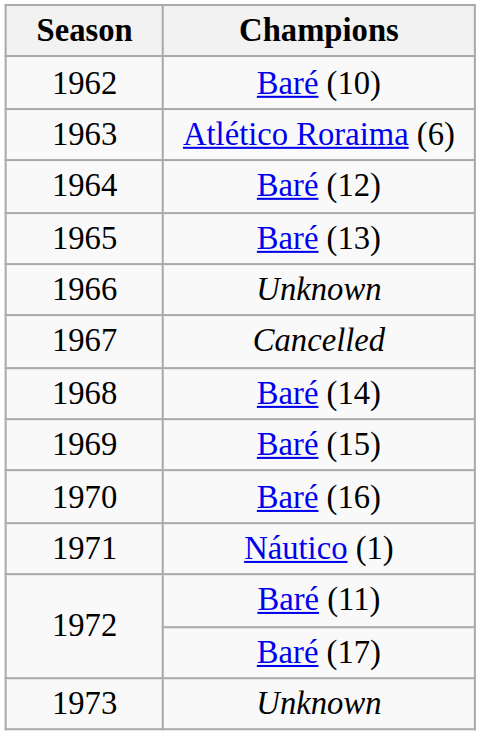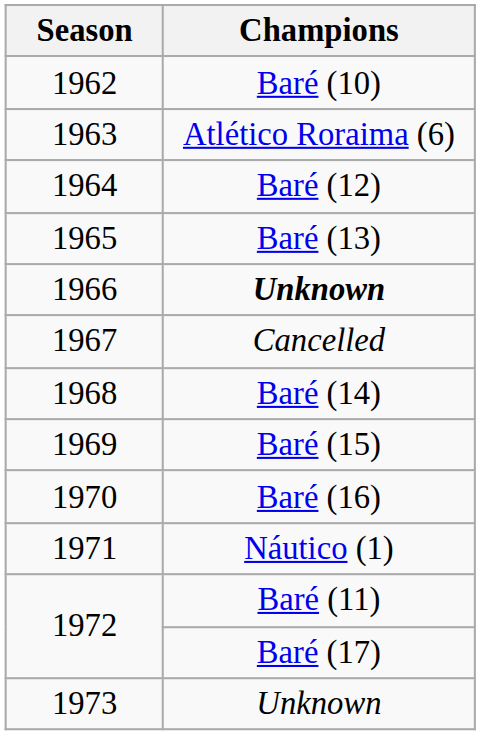(319, 289) normal -> (319, 289) bold
